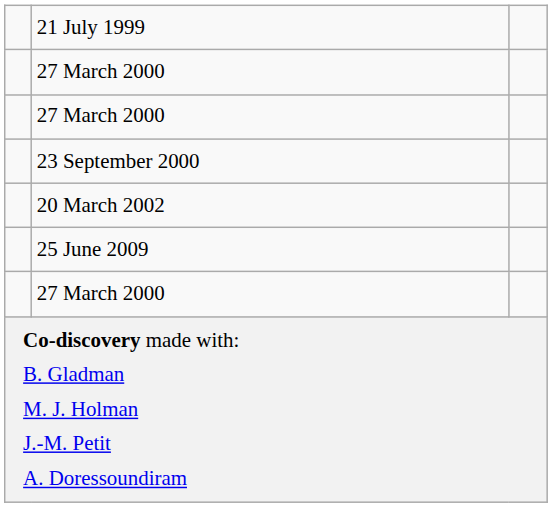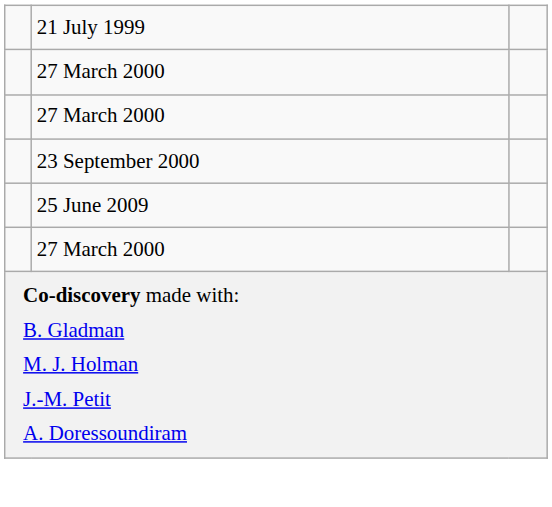- row: (18, 205)
